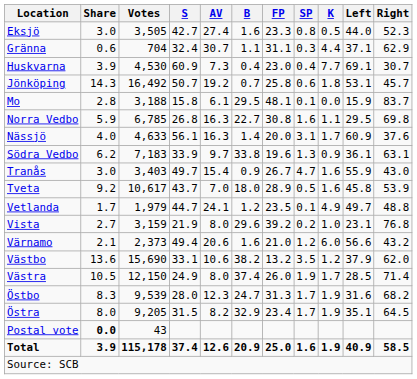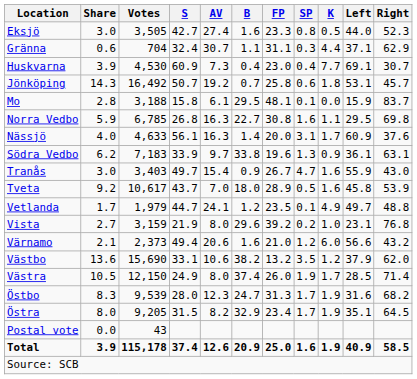(106, 330) bold -> (106, 330) normal
